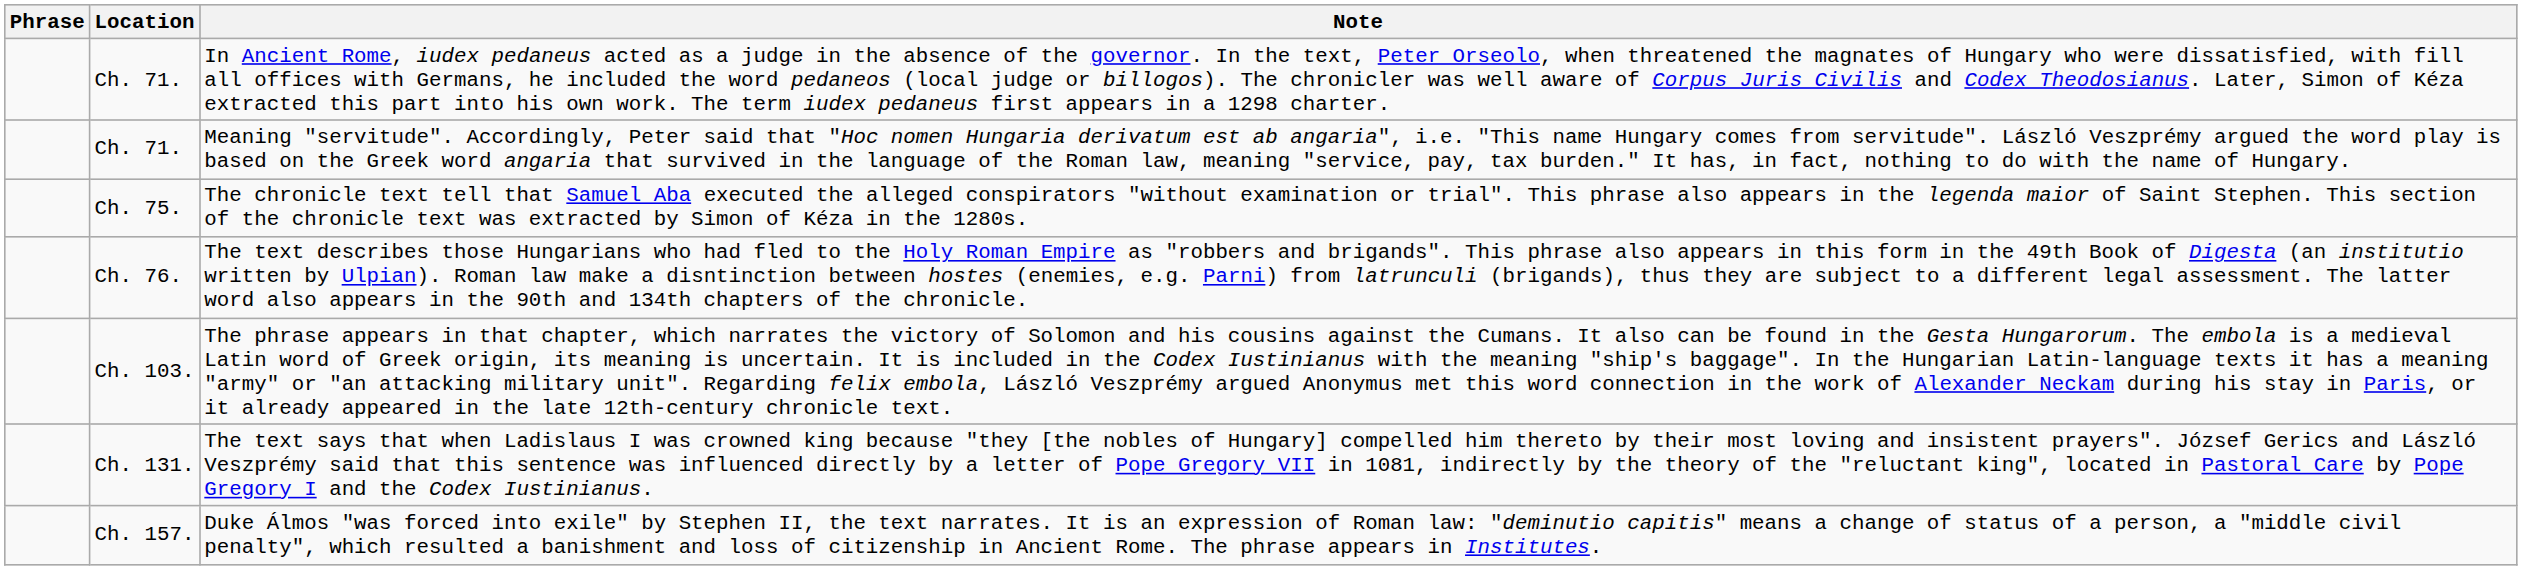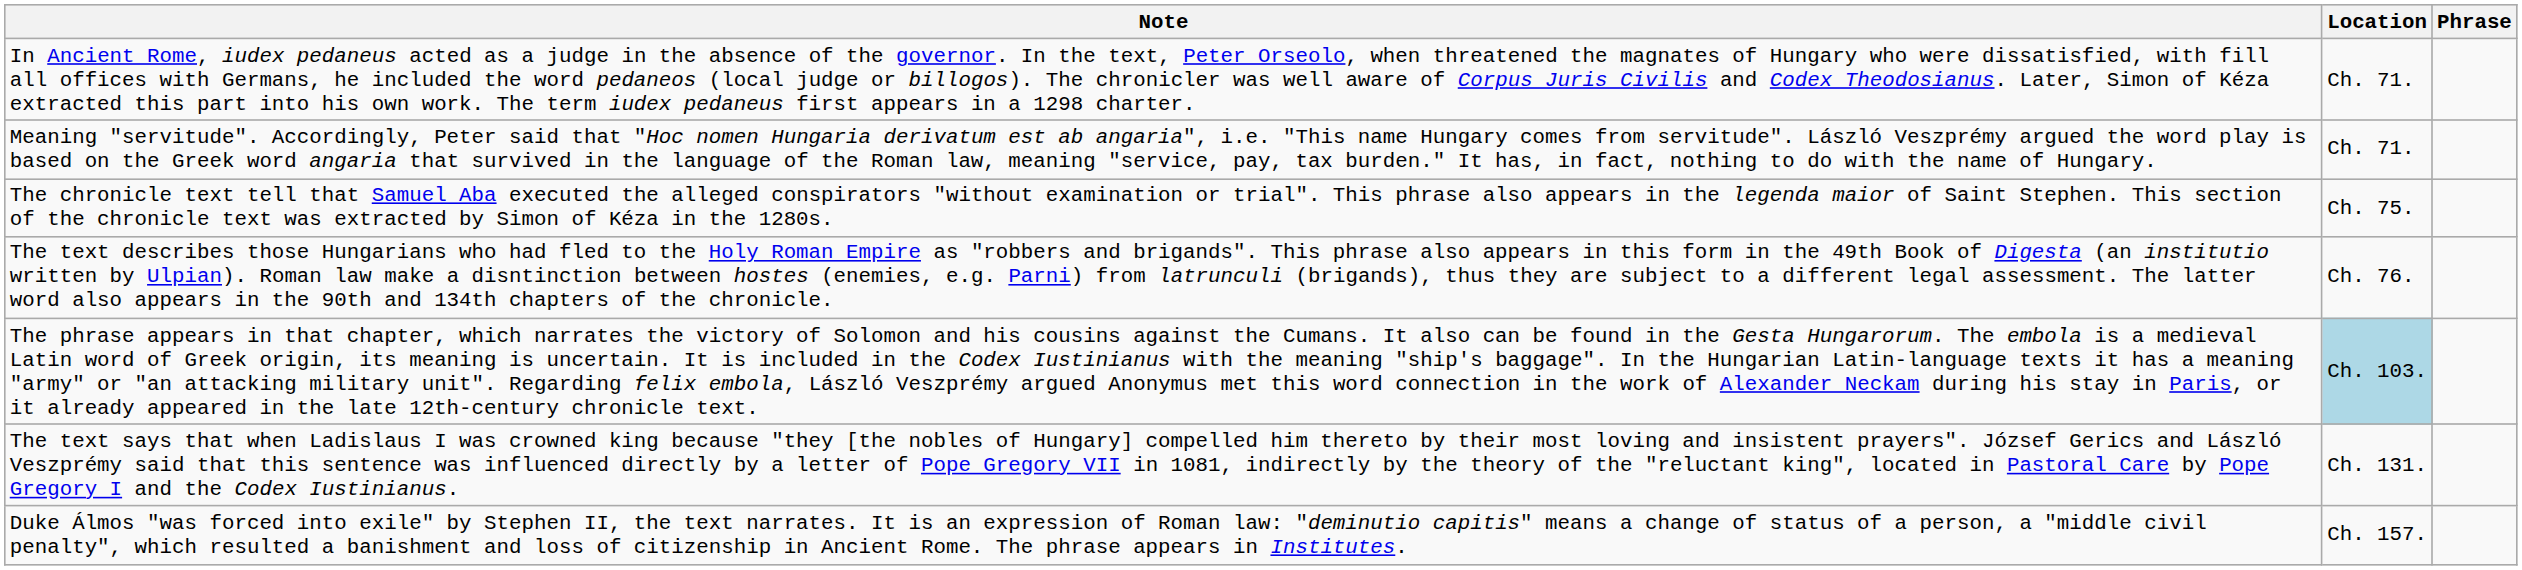columns swapped: (47, 22) <-> (1358, 22)
(144, 371) no background -> (2377, 371) lightblue background
